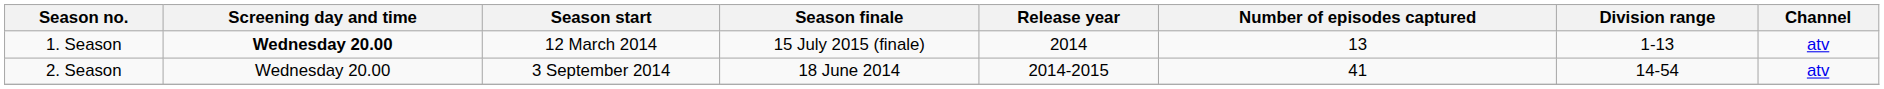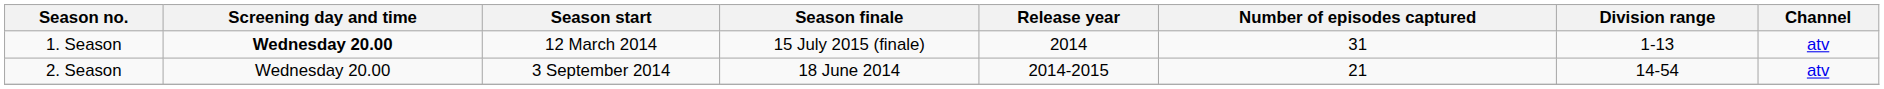(1358, 44) 13 -> (1358, 44) 31
(1358, 71) 41 -> (1358, 71) 21
